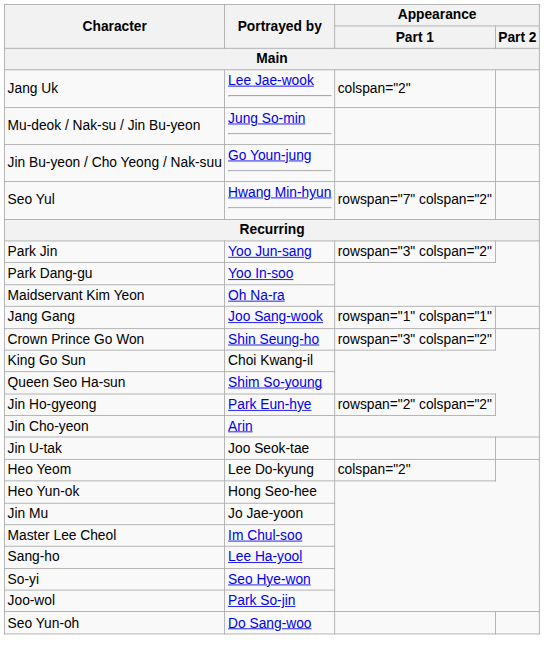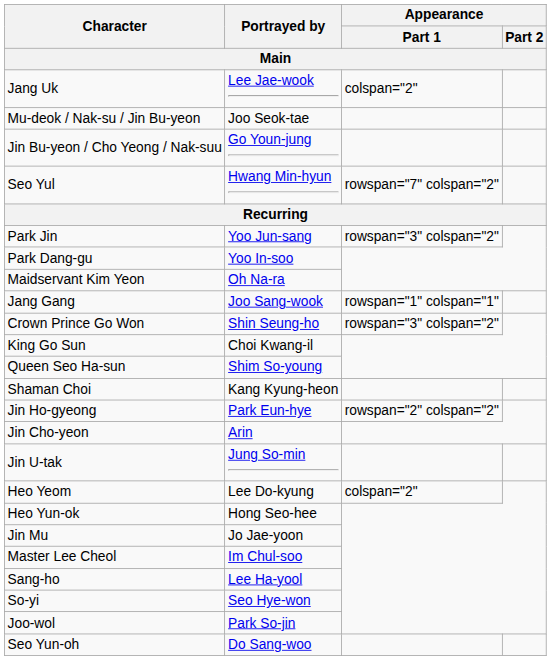(280, 122) Jung So-min -> (269, 118) Joo Seok-tae
+ row: (49, 389)
(269, 448) Joo Seok-tae -> (283, 459) Jung So-min
